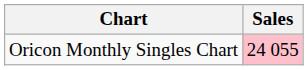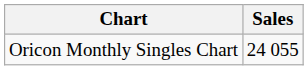(273, 49) pink background -> (273, 49) no background
